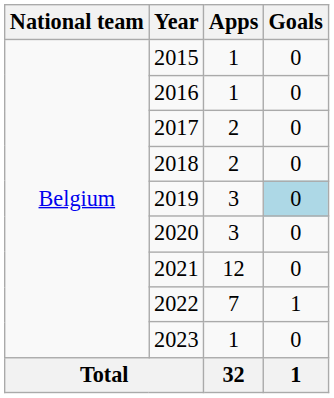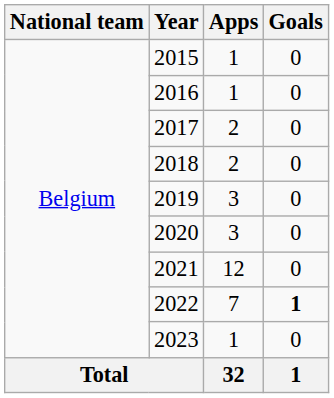(296, 198) lightblue background -> (296, 198) no background
(296, 304) normal -> (296, 304) bold
